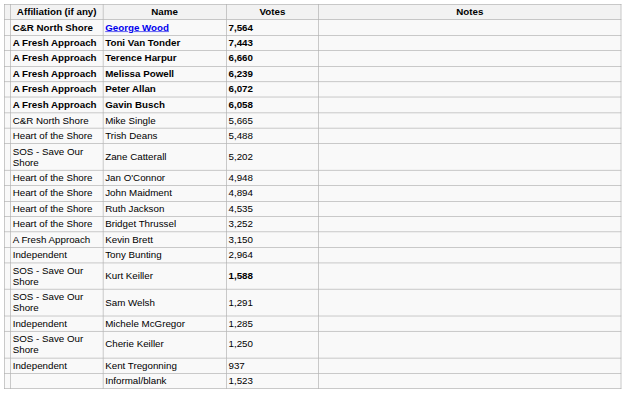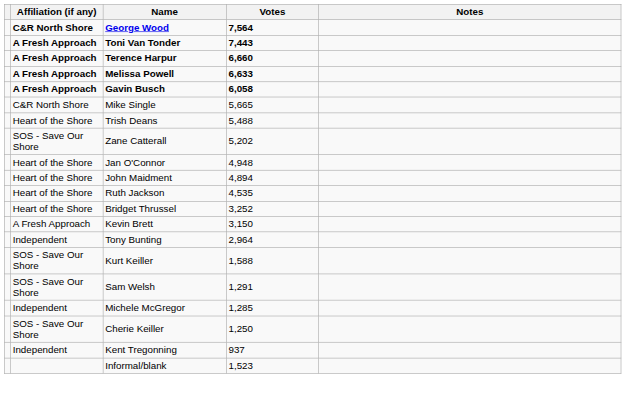(241, 74) 6,239 -> (241, 74) 6,633
- row: (131, 89)
(241, 276) bold -> (241, 260) normal
